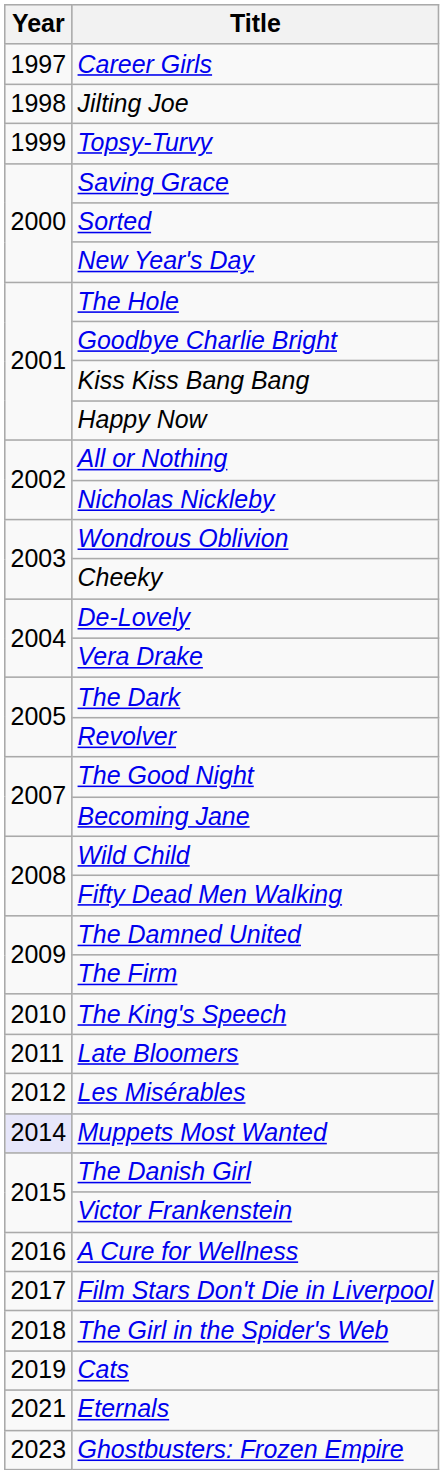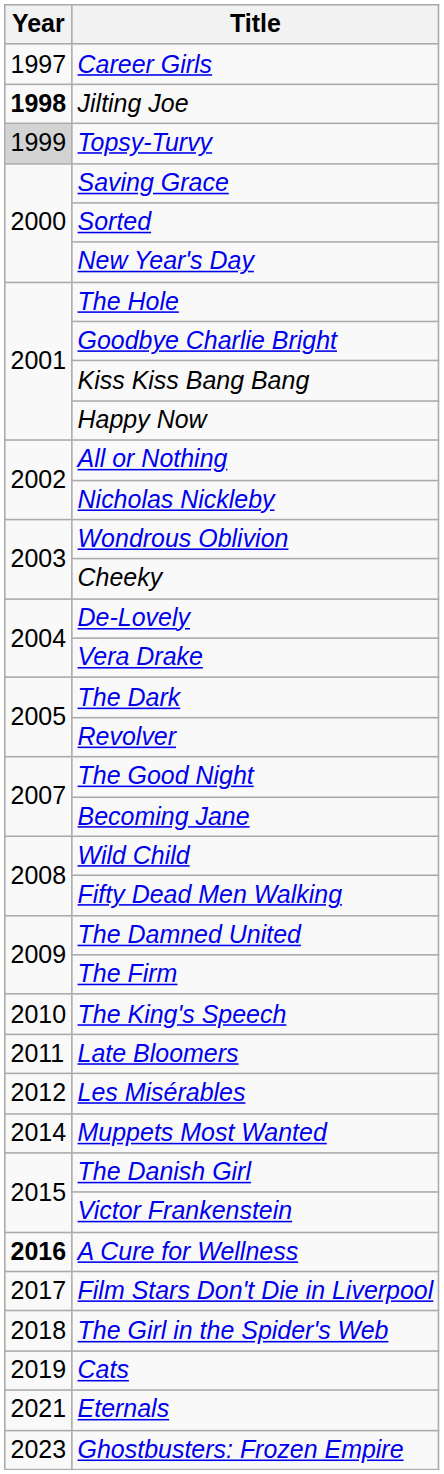(38, 103) normal -> (38, 103) bold
(38, 143) no background -> (38, 143) lightgrey background
(38, 1132) lavender background -> (38, 1132) no background
(38, 1251) normal -> (38, 1251) bold
